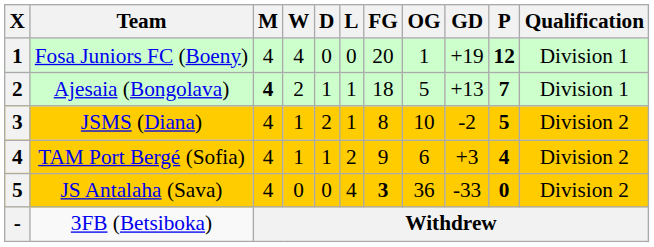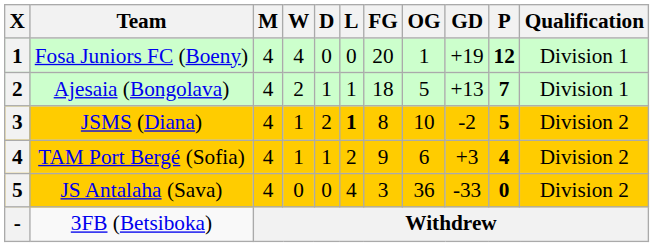(268, 88) bold -> (268, 88) normal
(351, 122) normal -> (351, 122) bold
(383, 190) bold -> (383, 190) normal
